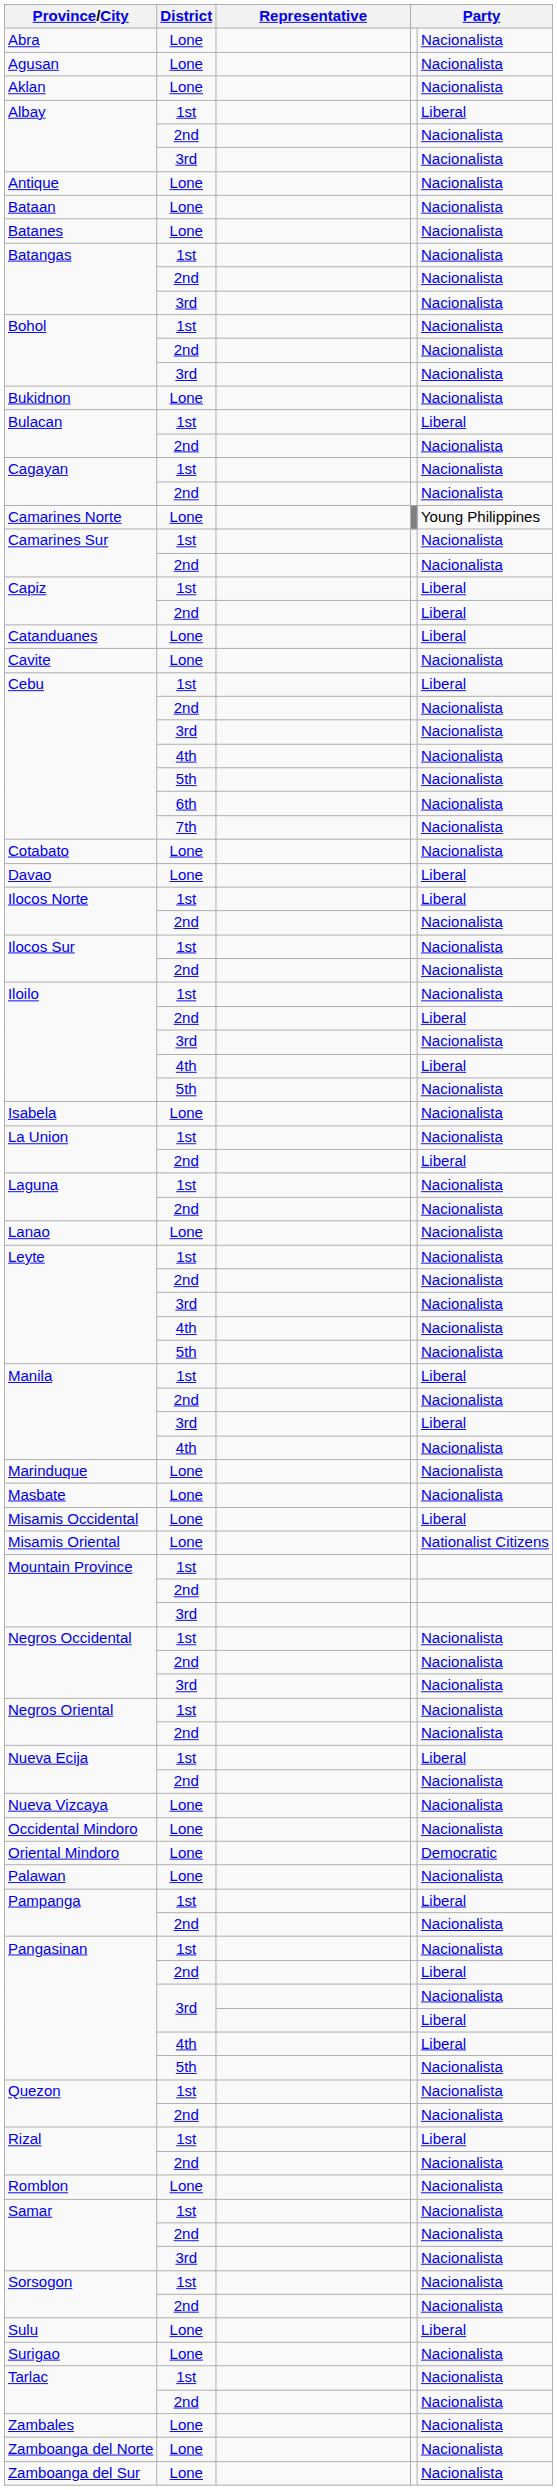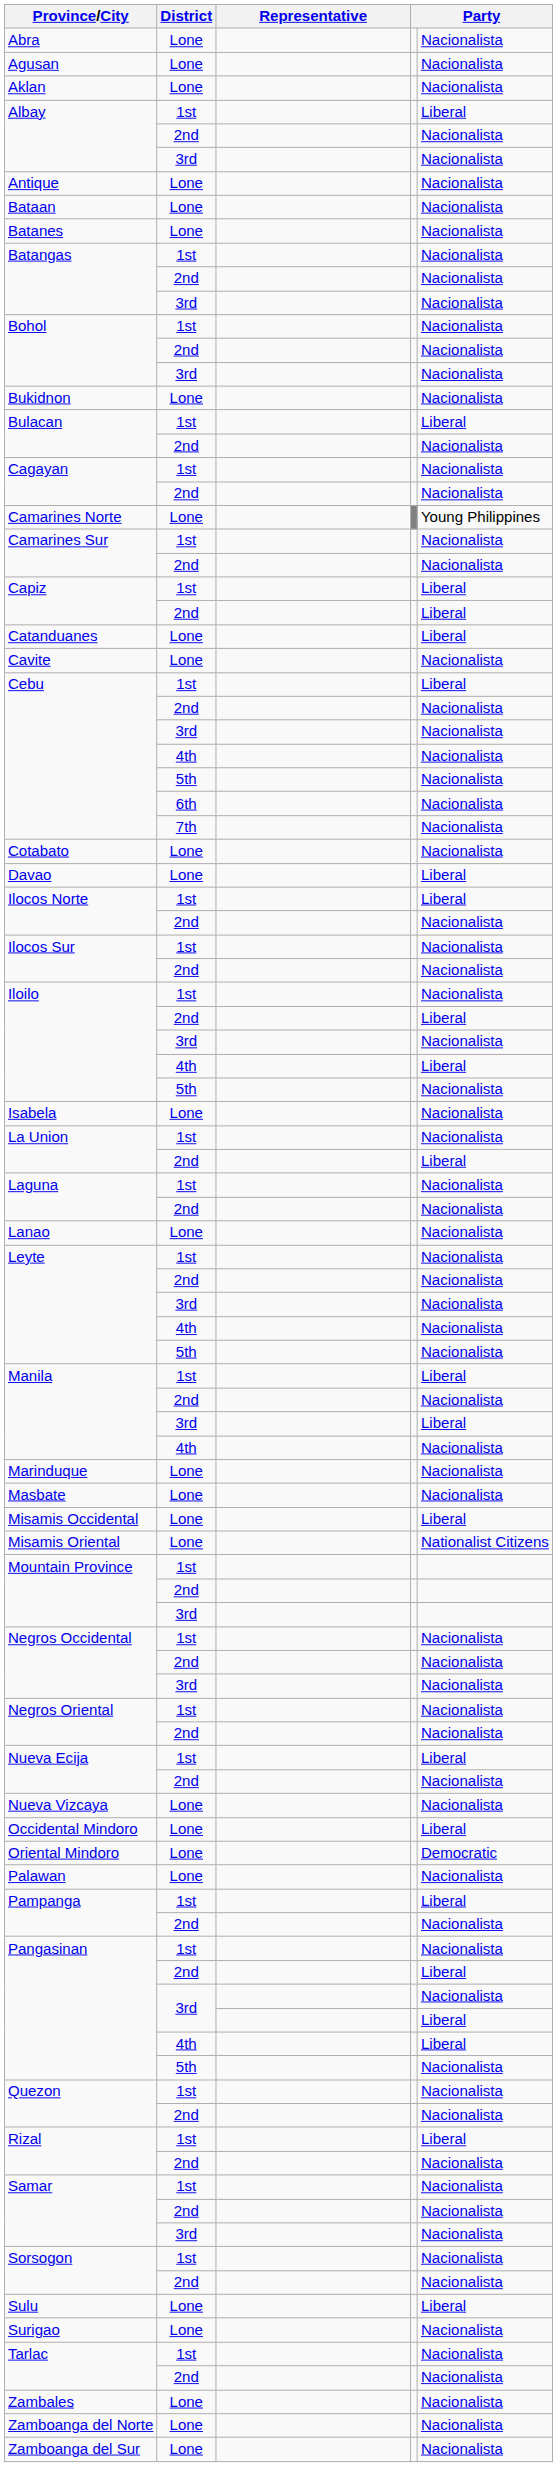(462, 1829) Nacionalista -> (444, 1829) Liberal
- row: (38, 2187)
